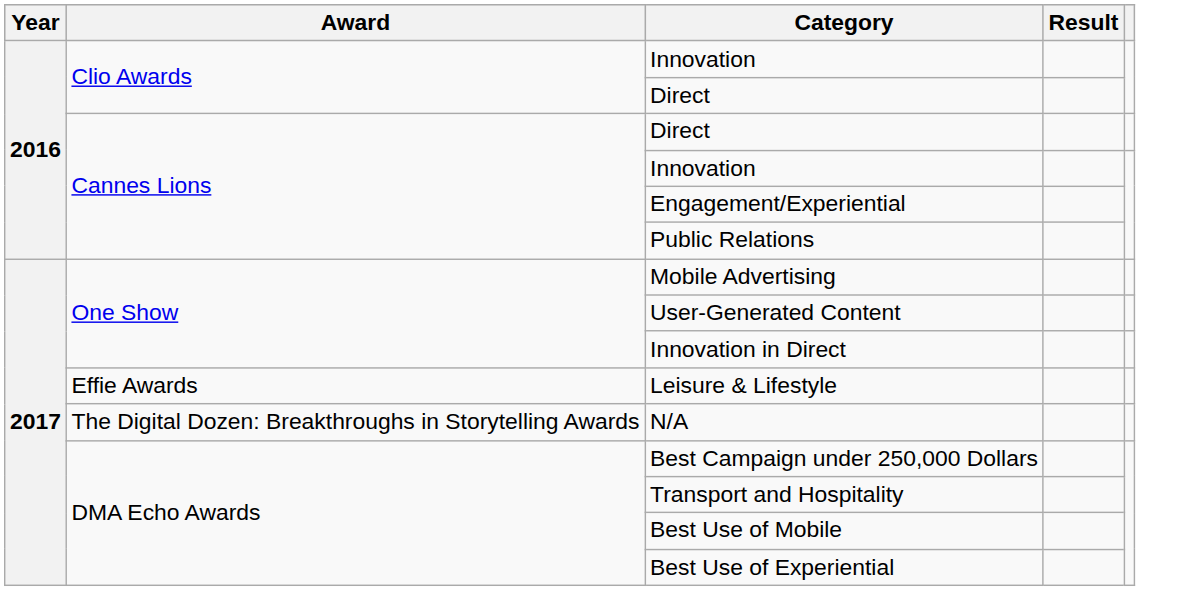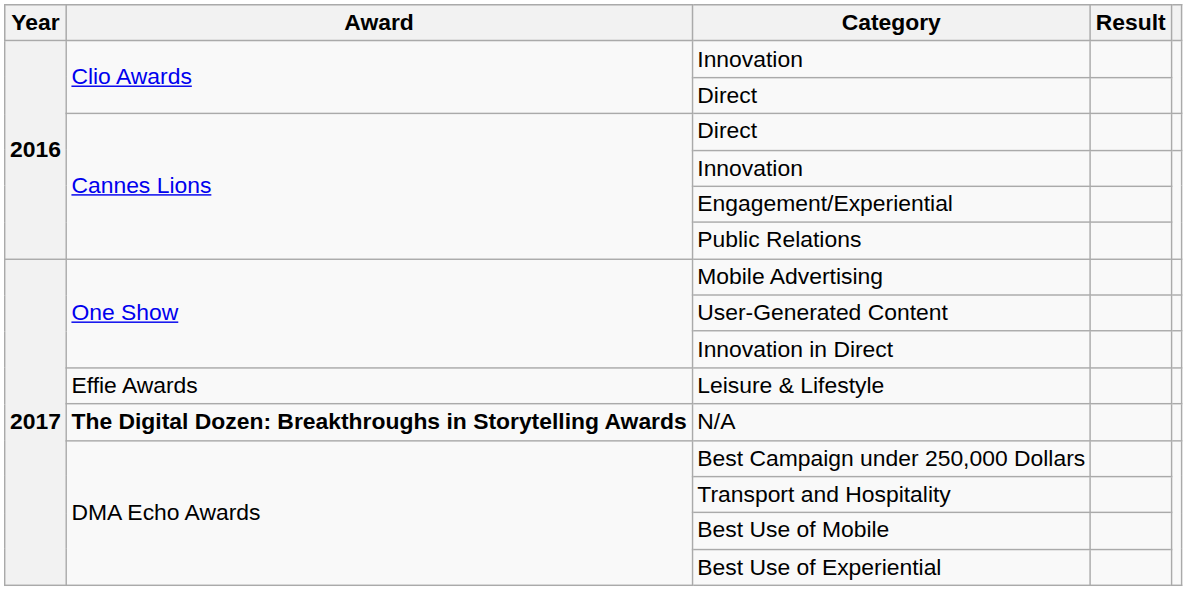(355, 421) normal -> (379, 421) bold
